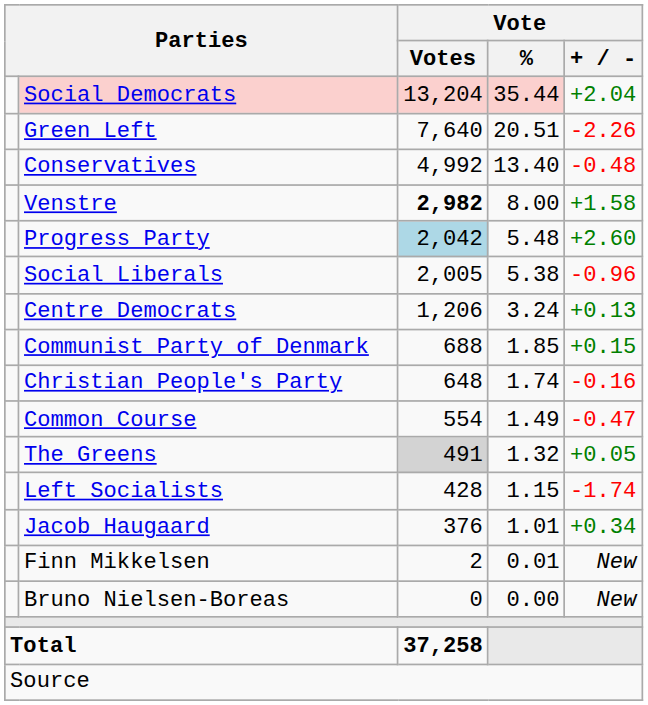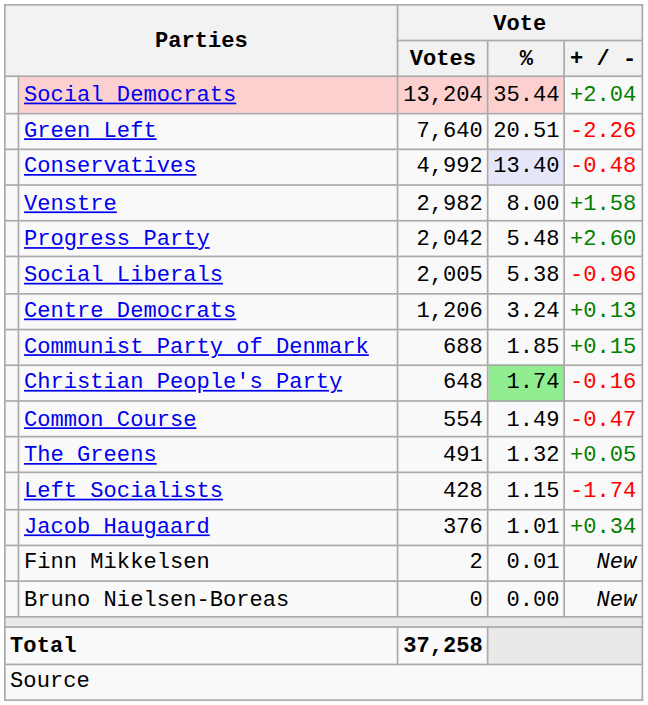(526, 167) no background -> (526, 167) lavender background
(450, 203) bold -> (450, 203) normal
(450, 239) lightblue background -> (450, 239) no background
(533, 383) no background -> (533, 383) lightgreen background
(463, 455) lightgrey background -> (463, 455) no background
